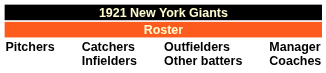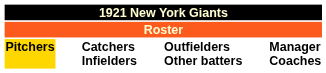(30, 47) no background -> (30, 47) gold background
